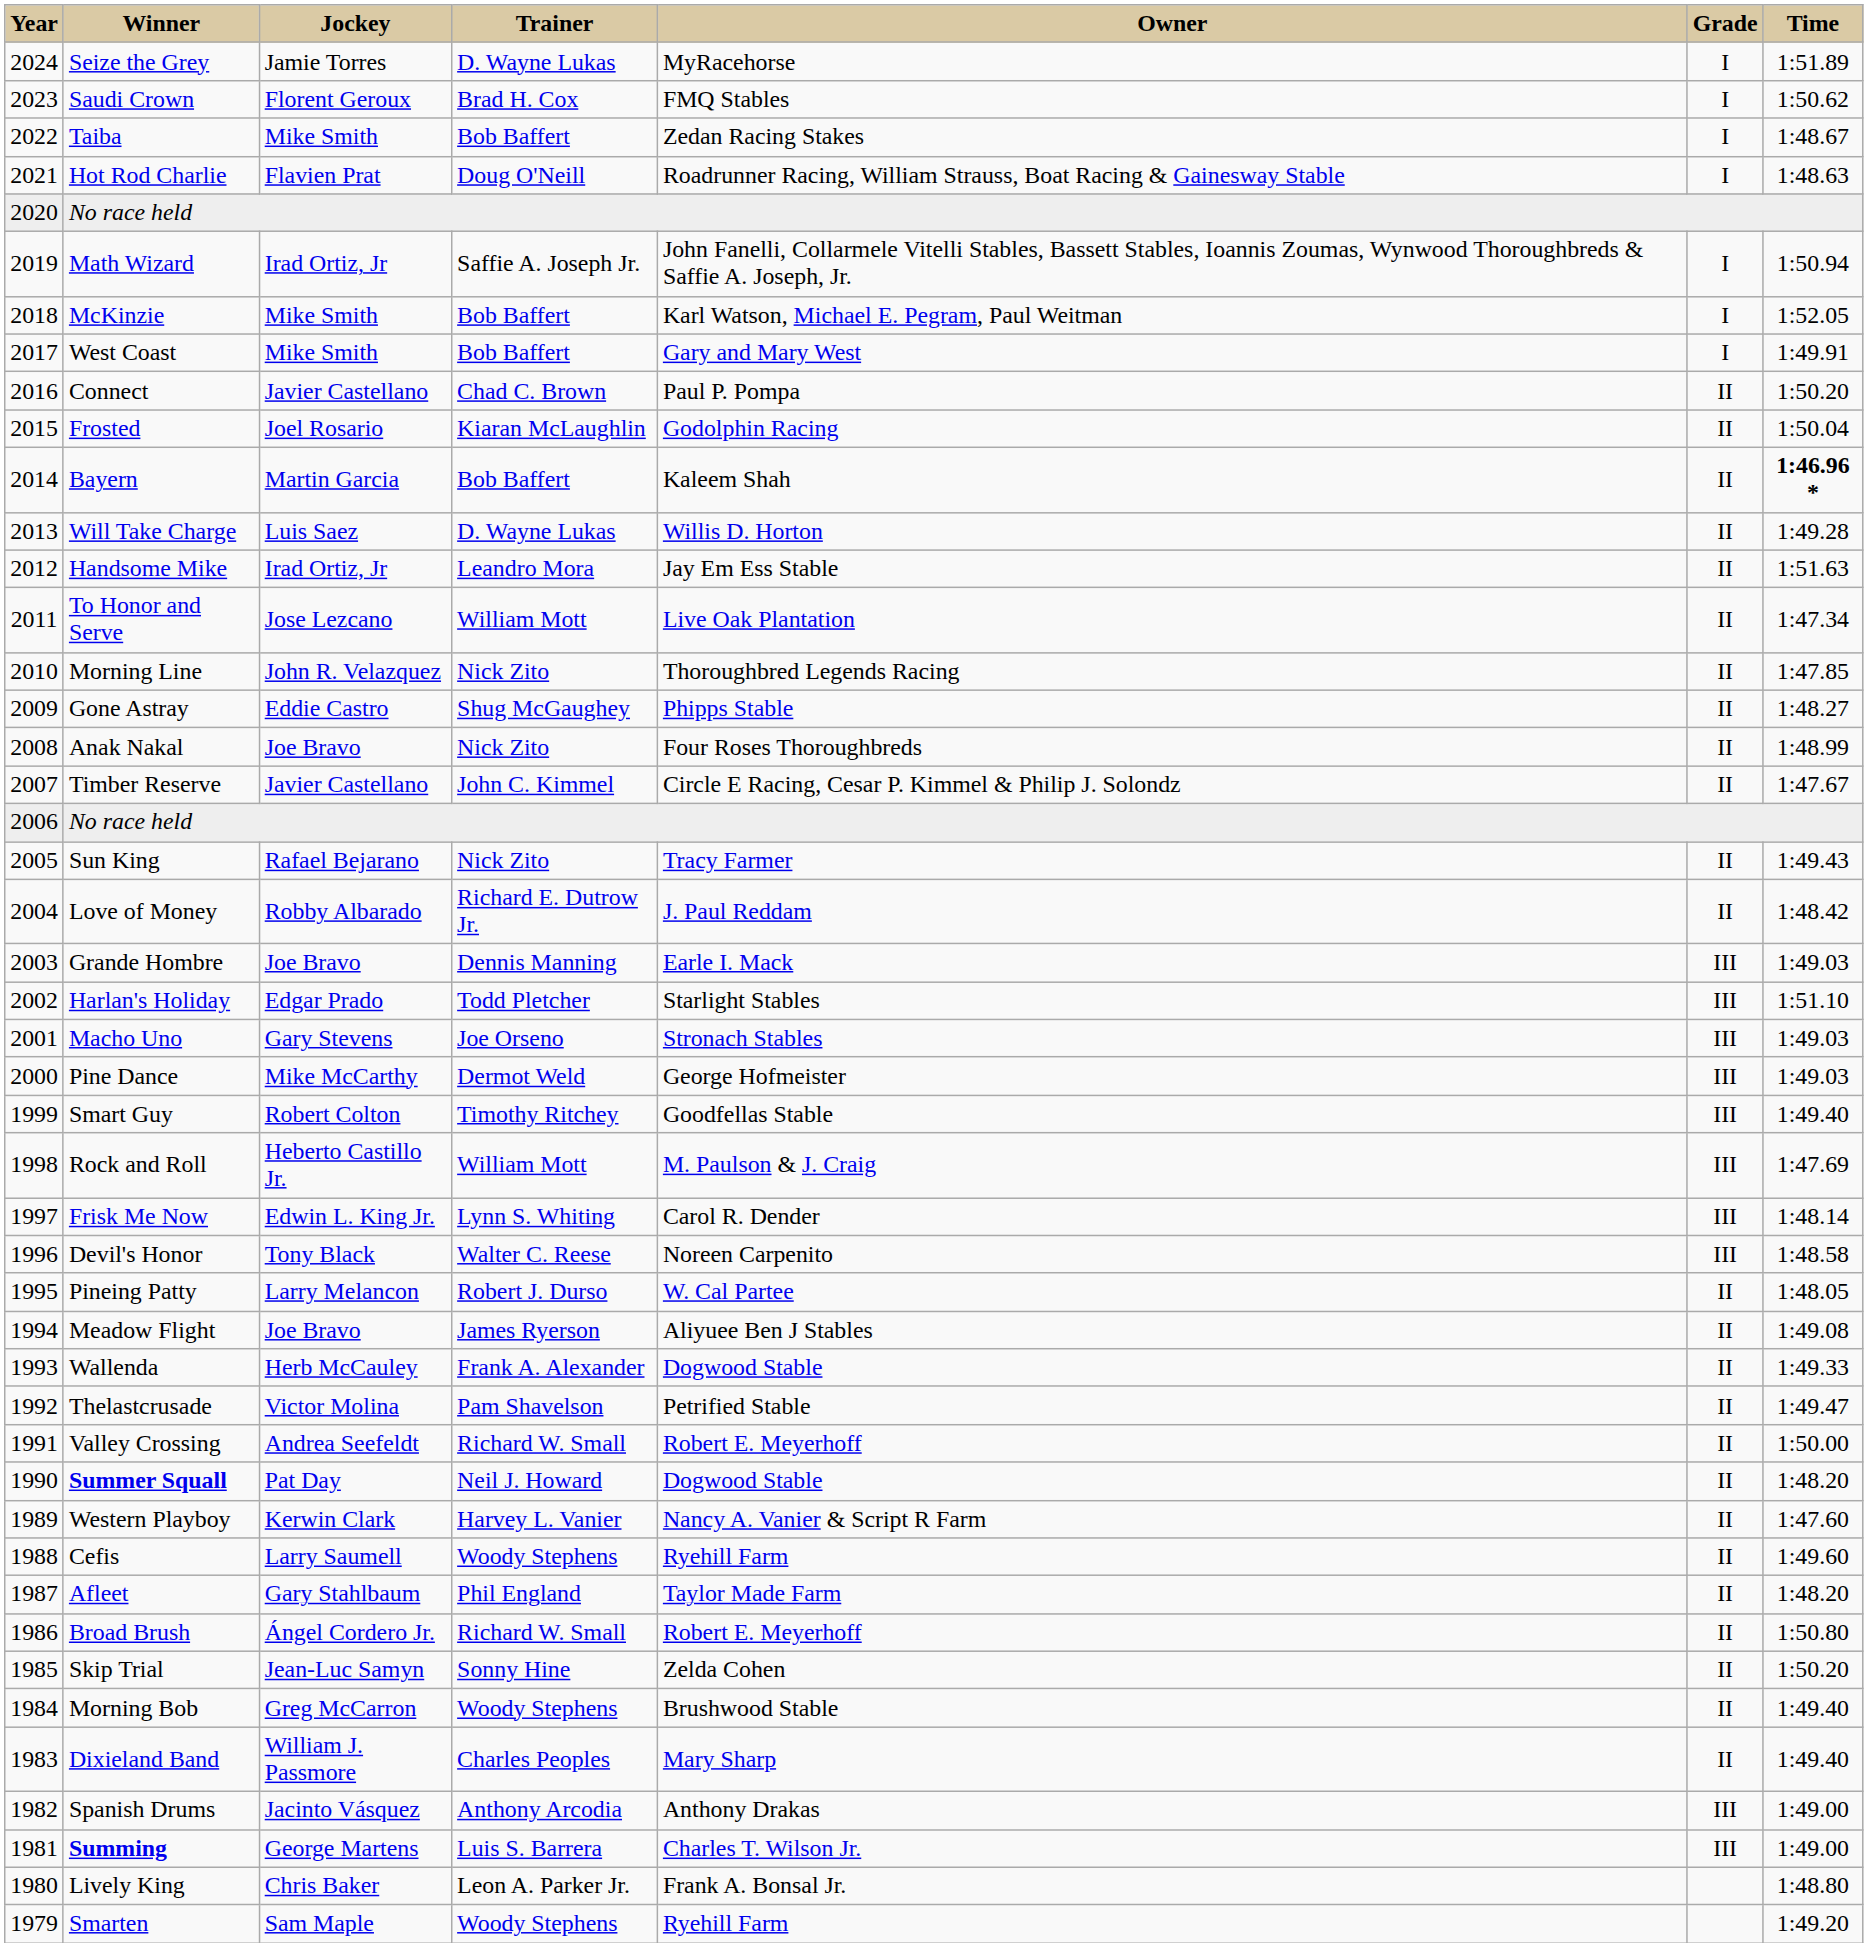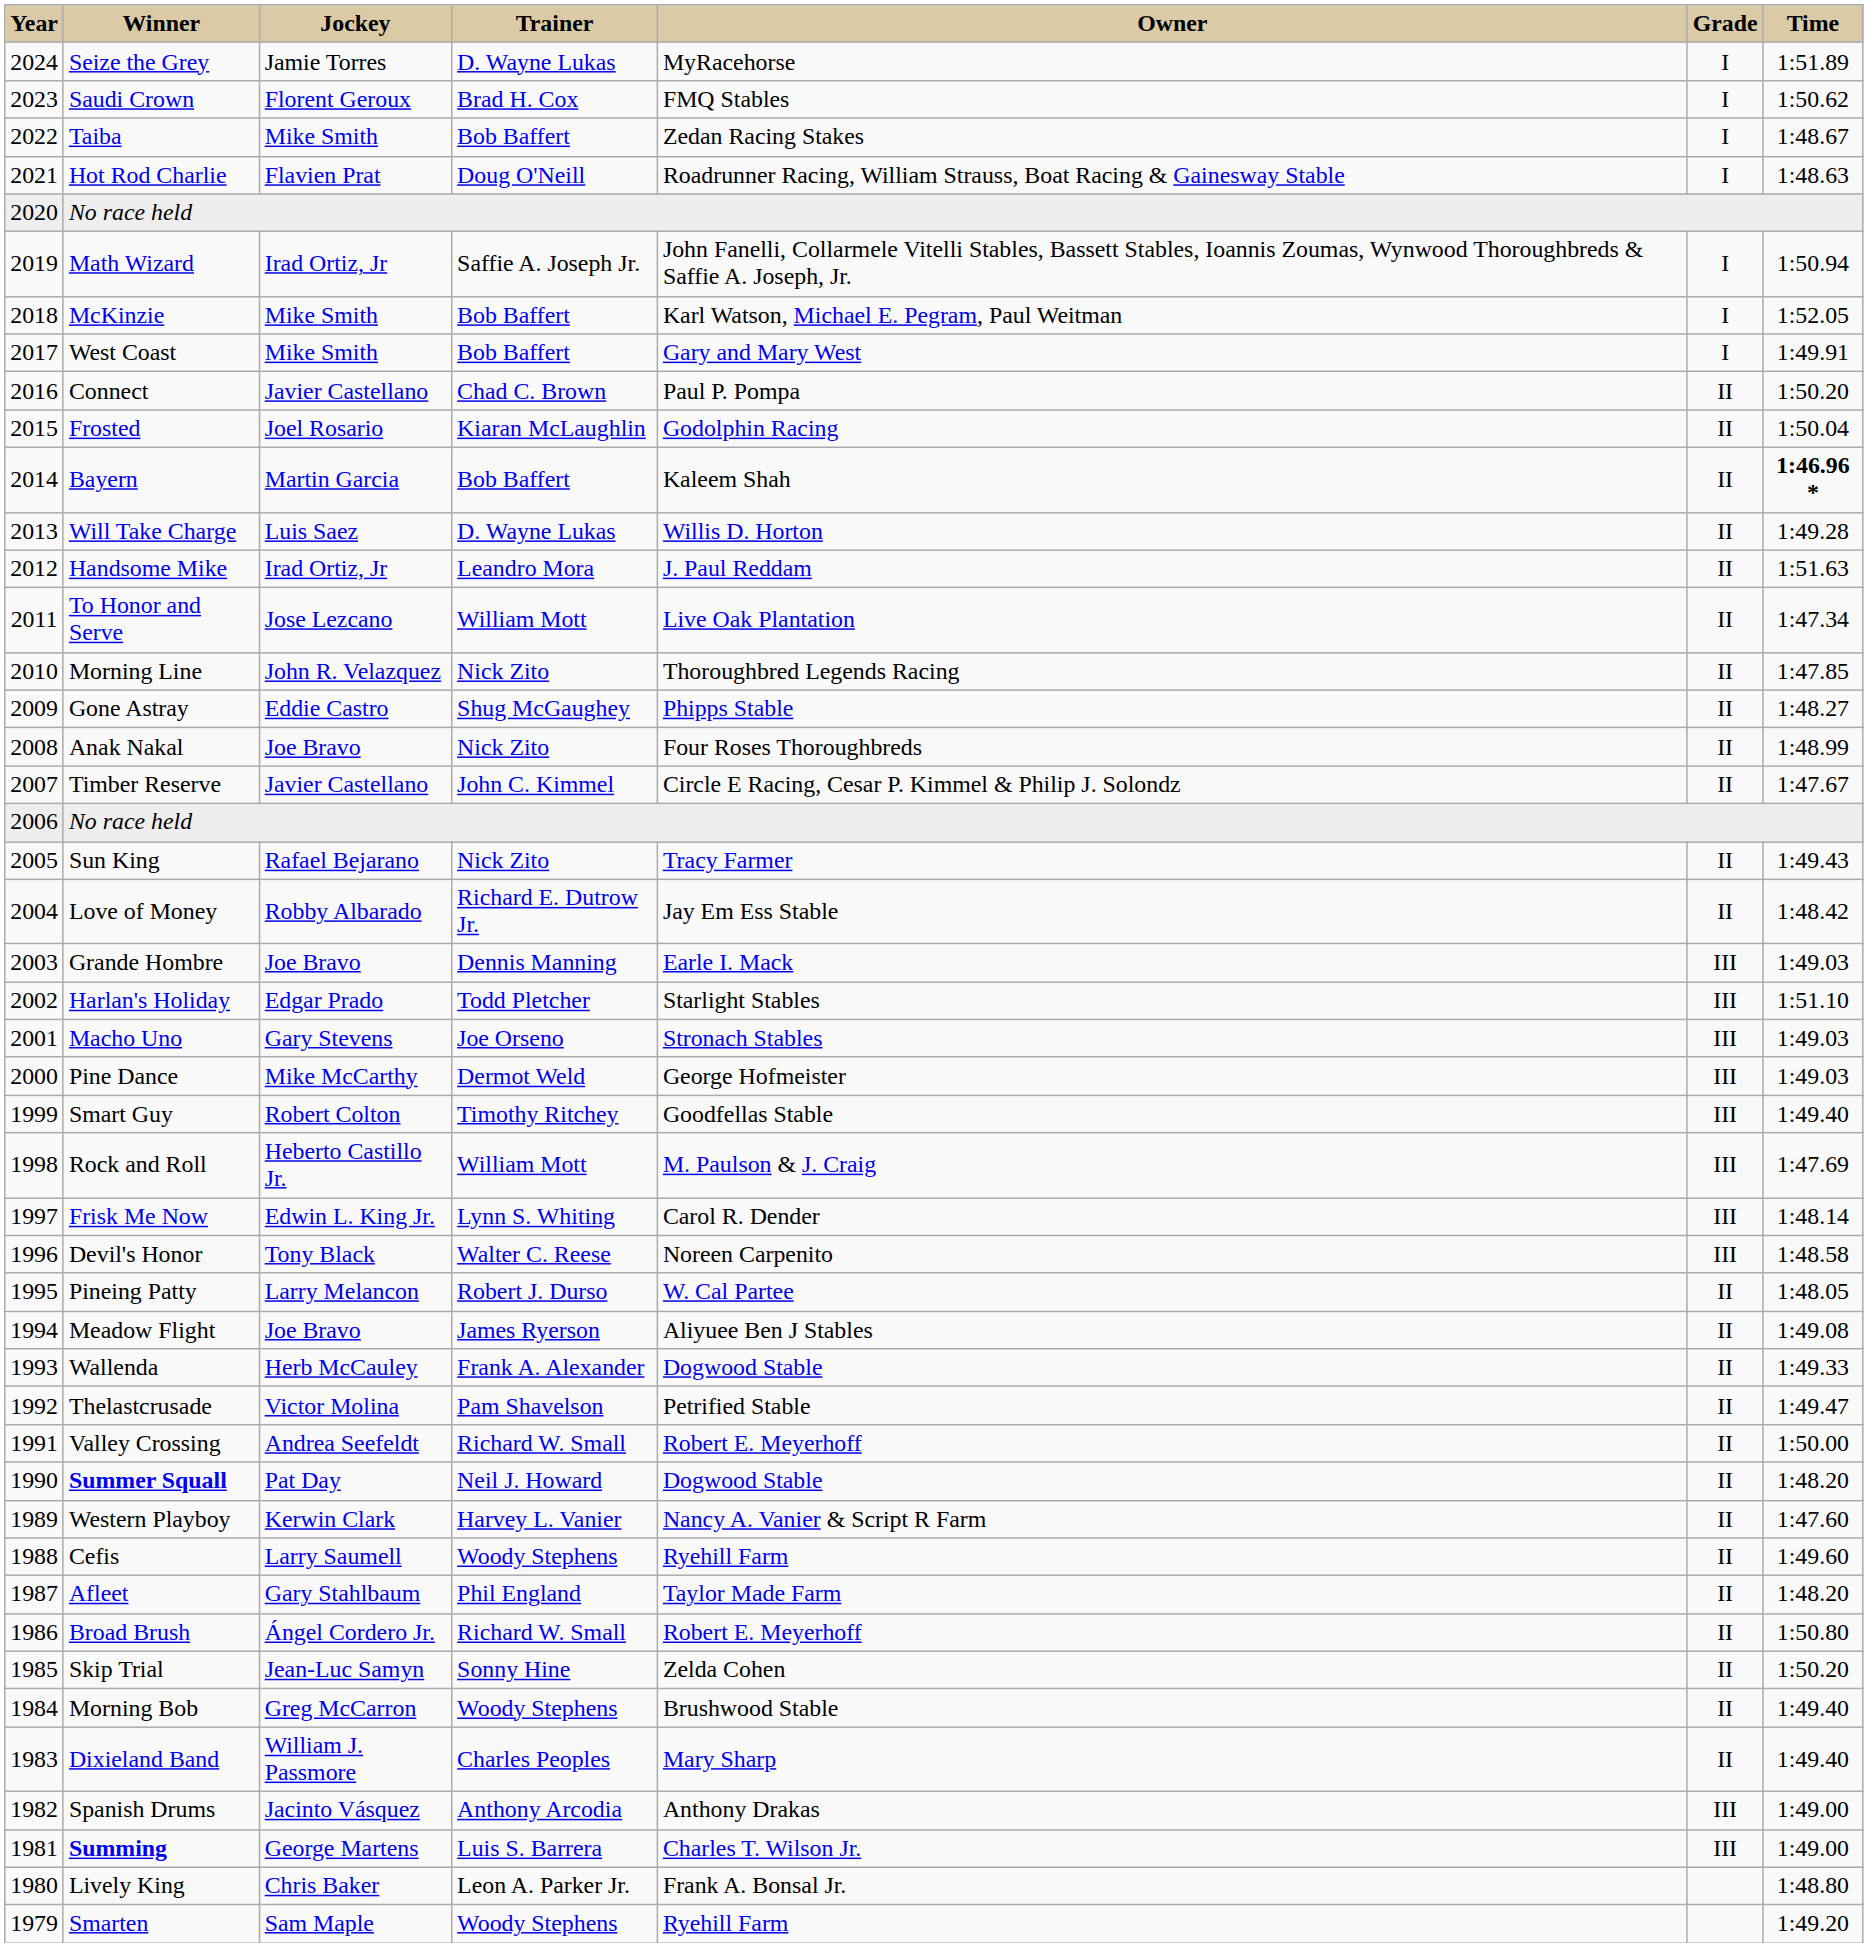(751, 568) Jay Em Ess Stable -> (737, 568) J. Paul Reddam
(737, 911) J. Paul Reddam -> (751, 911) Jay Em Ess Stable
